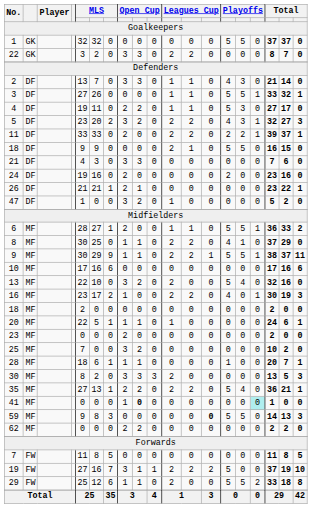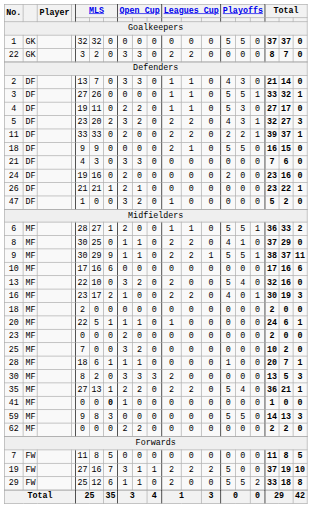(111, 403) normal -> (111, 403) bold
(140, 403) bold -> (140, 403) normal
(258, 403) paleturquoise background -> (258, 403) no background
(211, 417) bold -> (211, 417) normal
